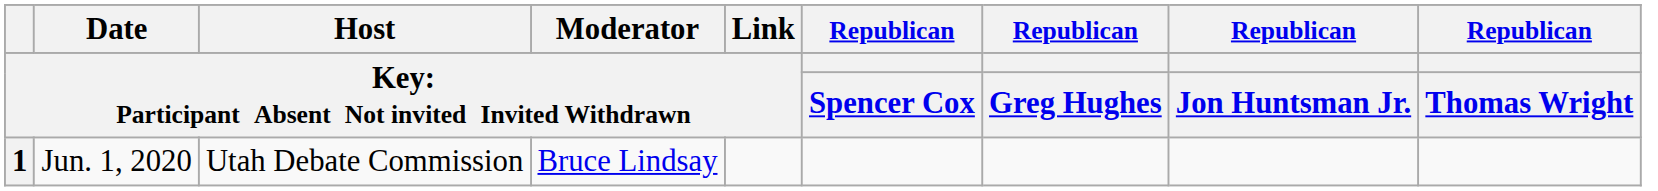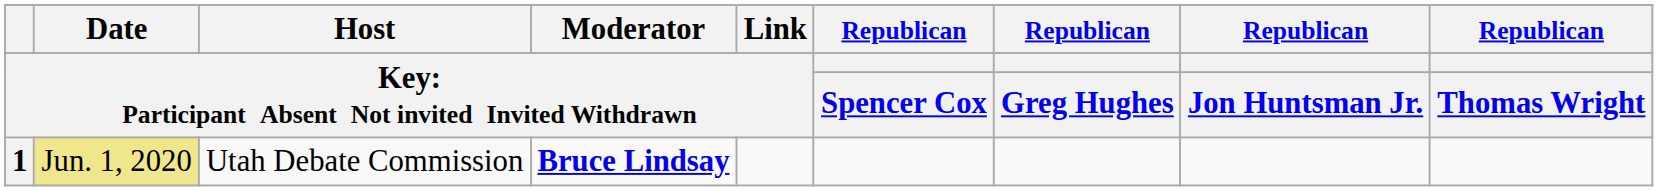(117, 160) no background -> (117, 160) khaki background
(627, 160) normal -> (634, 160) bold
